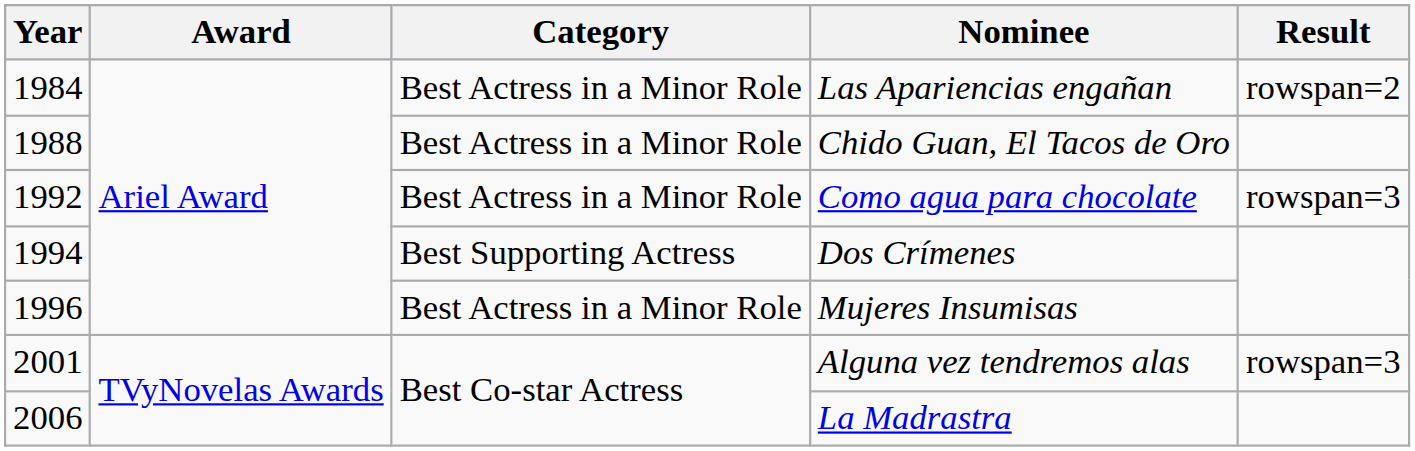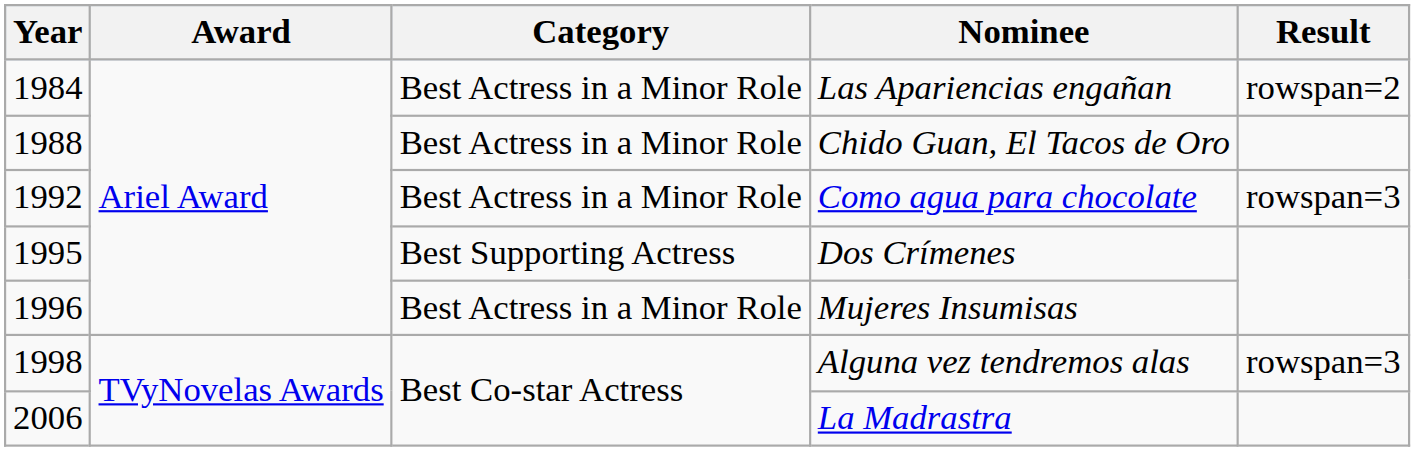(48, 252) 1994 -> (48, 252) 1995
(48, 362) 2001 -> (48, 362) 1998
